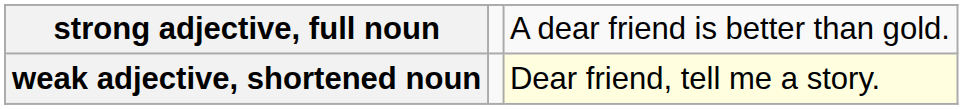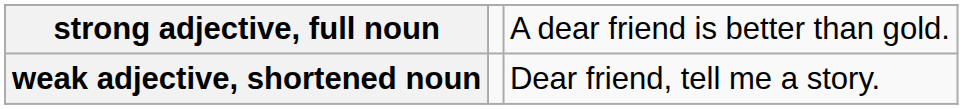(695, 78) lightyellow background -> (695, 78) no background
